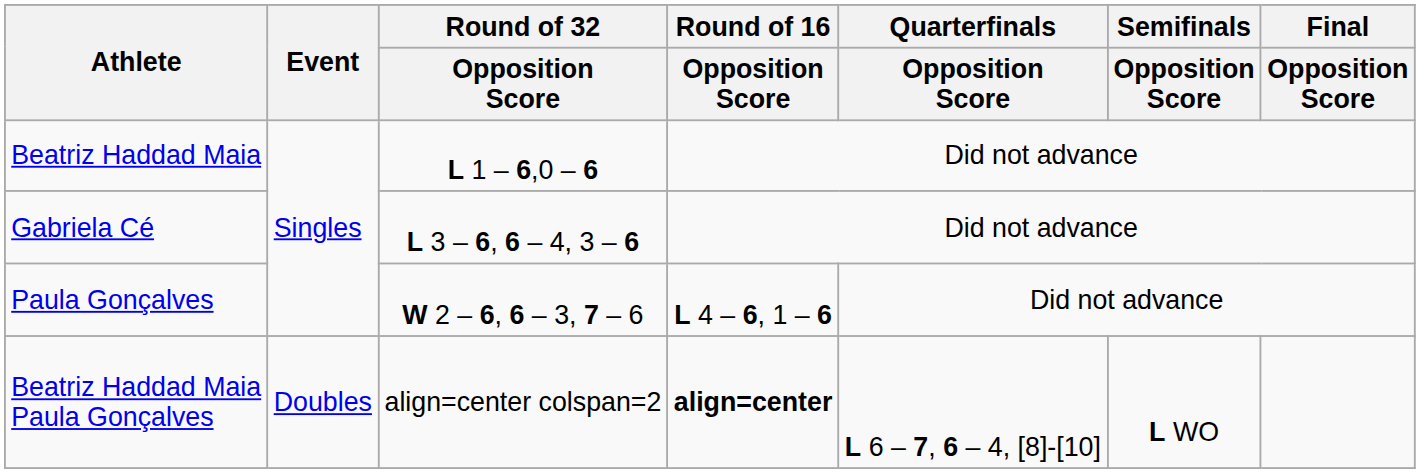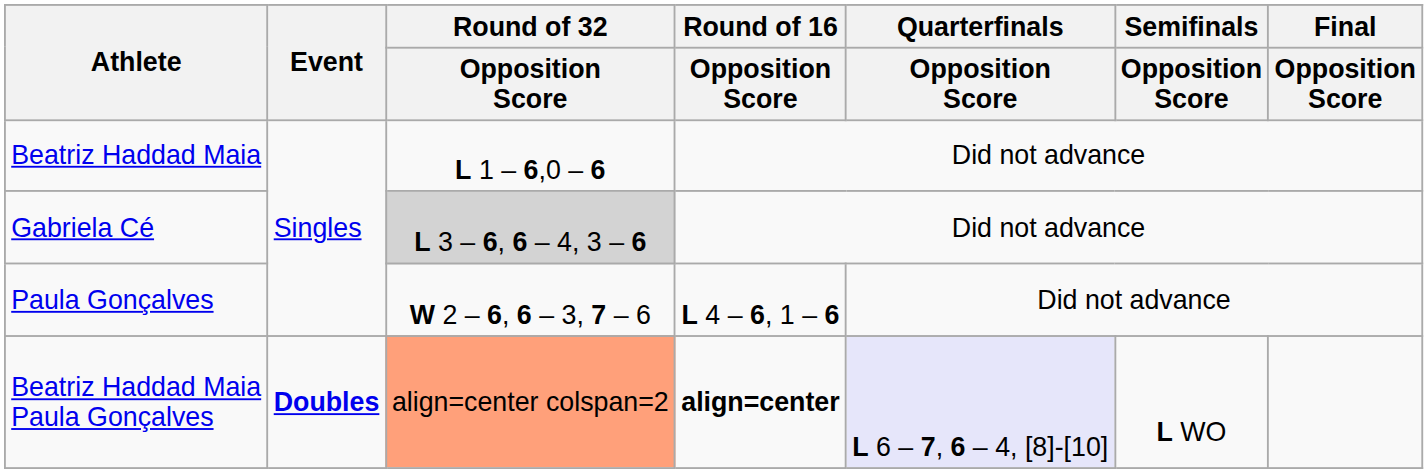(523, 243) no background -> (530, 243) lightgrey background
(323, 402) normal -> (327, 402) bold
(523, 402) no background -> (530, 402) lightsalmon background
(973, 446) no background -> (980, 446) lavender background
